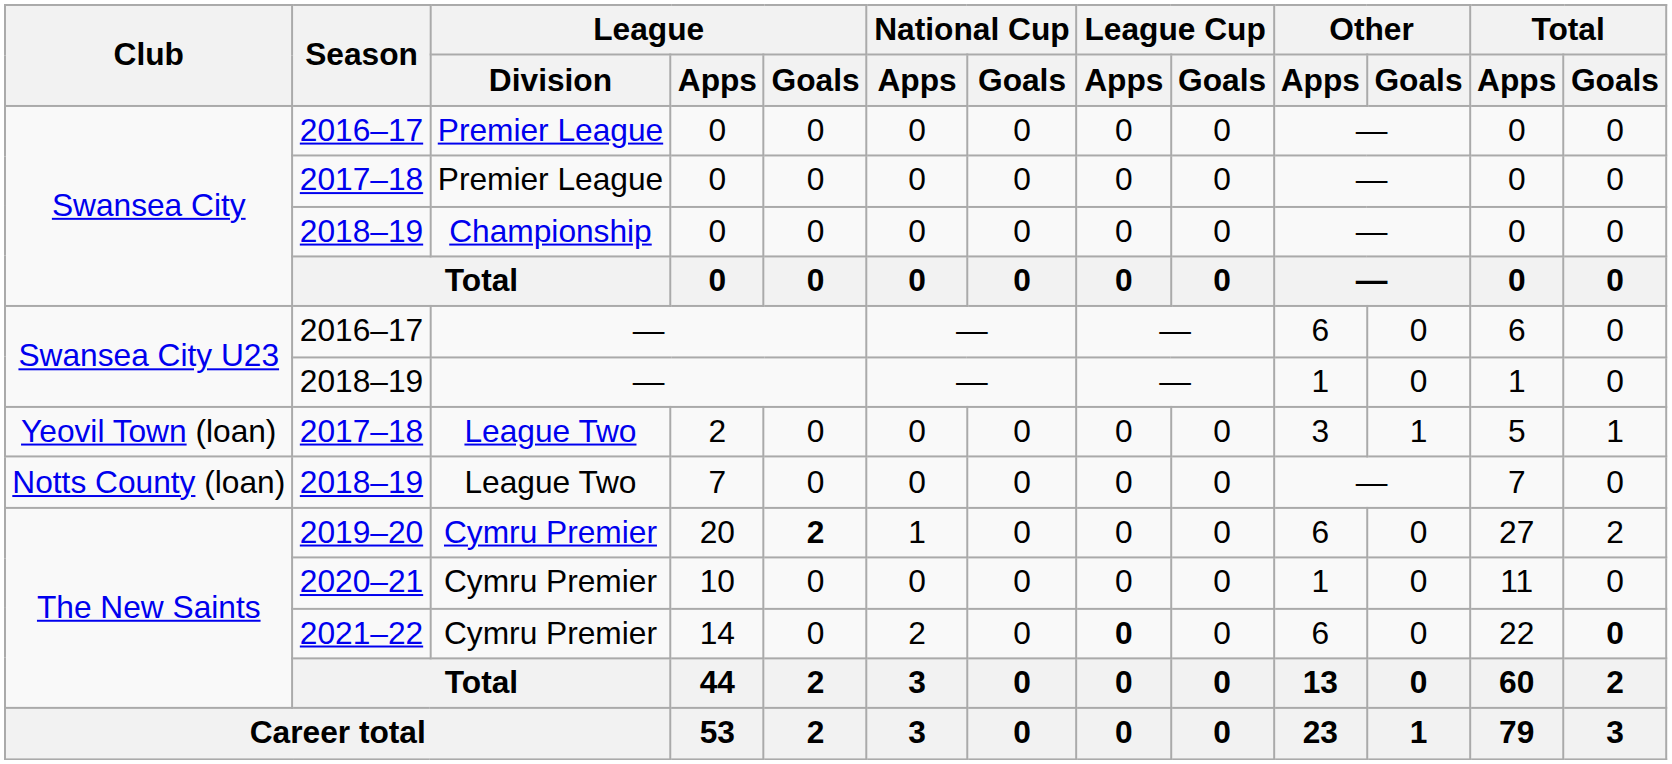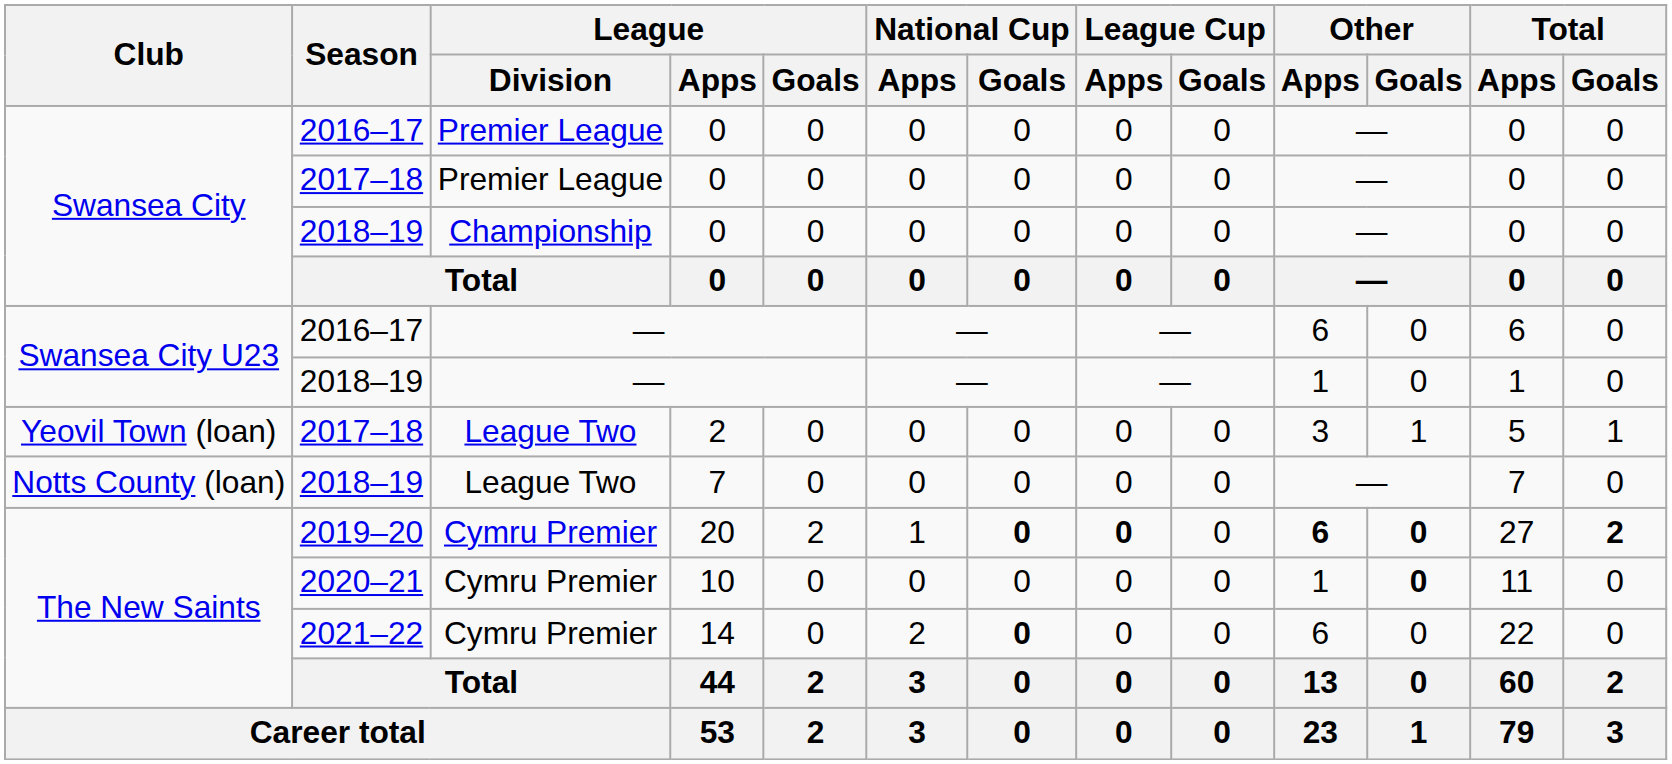(816, 532) bold -> (816, 532) normal
(1022, 532) normal -> (1022, 532) bold
(1124, 532) normal -> (1124, 532) bold
(1320, 532) normal -> (1320, 532) bold
(1418, 532) normal -> (1418, 532) bold
(1615, 532) normal -> (1615, 532) bold
(1418, 582) normal -> (1418, 582) bold
(1022, 632) normal -> (1022, 632) bold
(1124, 632) bold -> (1124, 632) normal
(1615, 632) bold -> (1615, 632) normal
